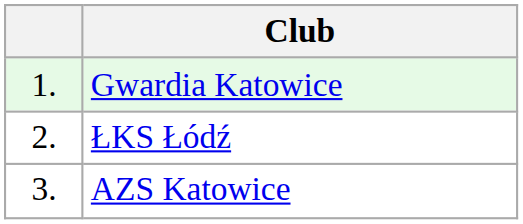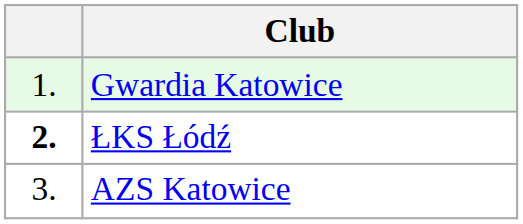(44, 137) normal -> (44, 137) bold
